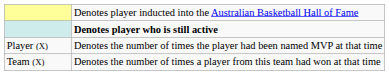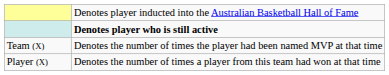(27, 45) Player (X) -> (26, 45) Team (X)
(26, 62) Team (X) -> (27, 62) Player (X)
